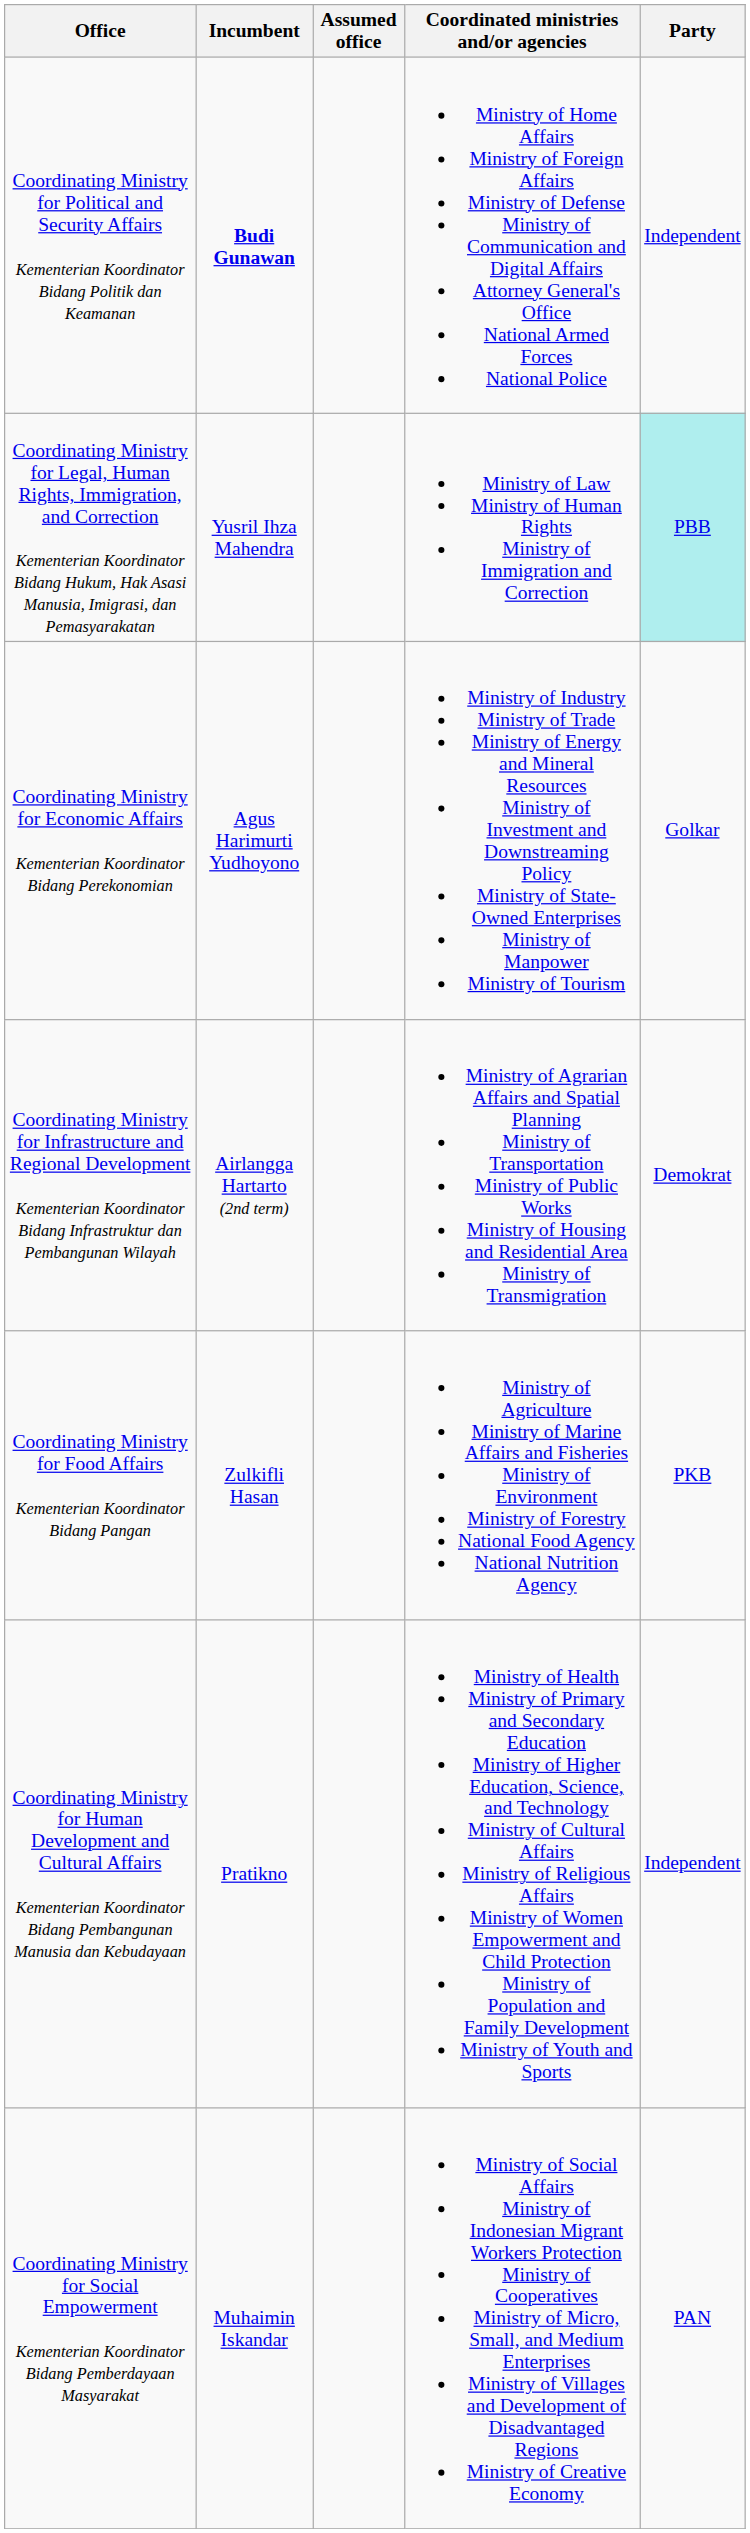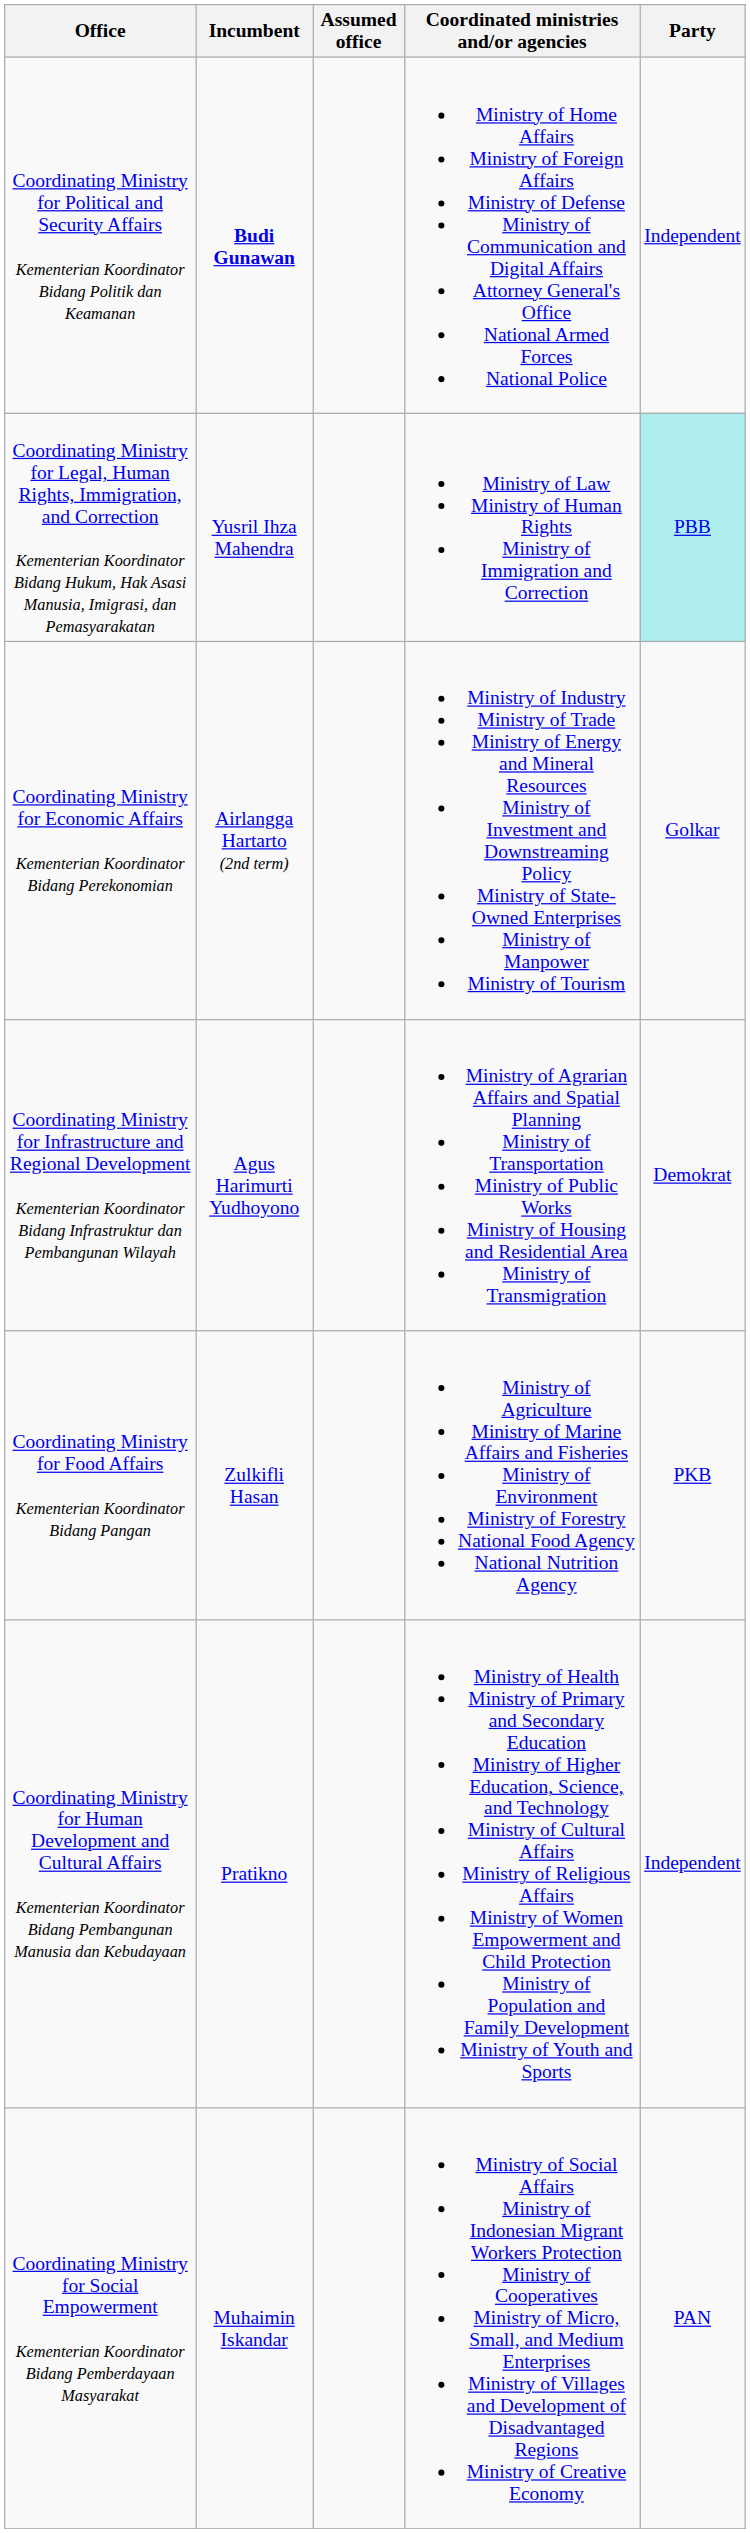(254, 841) Agus Harimurti Yudhoyono -> (254, 841) Airlangga Hartarto (2nd term)
(254, 1185) Airlangga Hartarto (2nd term) -> (254, 1185) Agus Harimurti Yudhoyono
